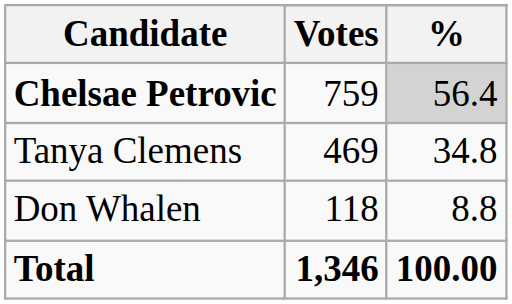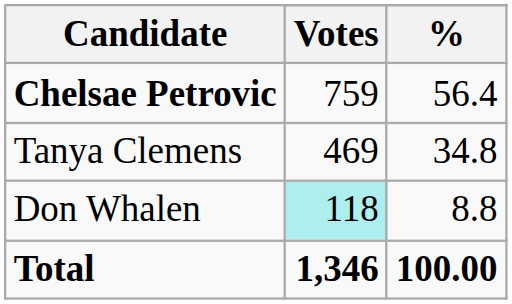(465, 92) lightgrey background -> (465, 92) no background
(352, 209) no background -> (352, 209) paleturquoise background
